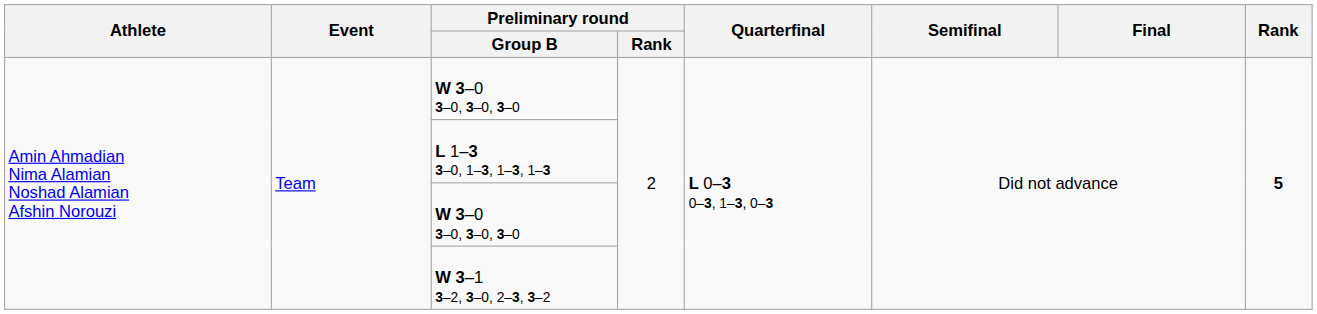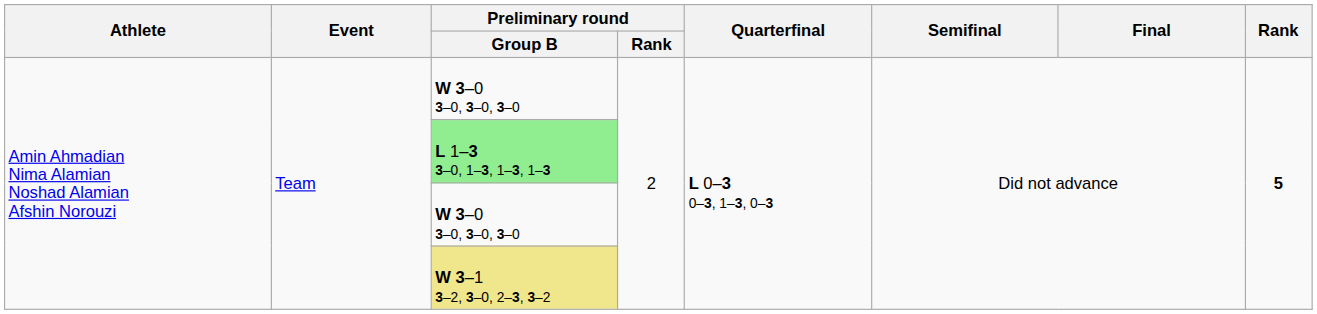(493, 161) no background -> (493, 161) lightgreen background
(493, 287) no background -> (493, 287) khaki background
